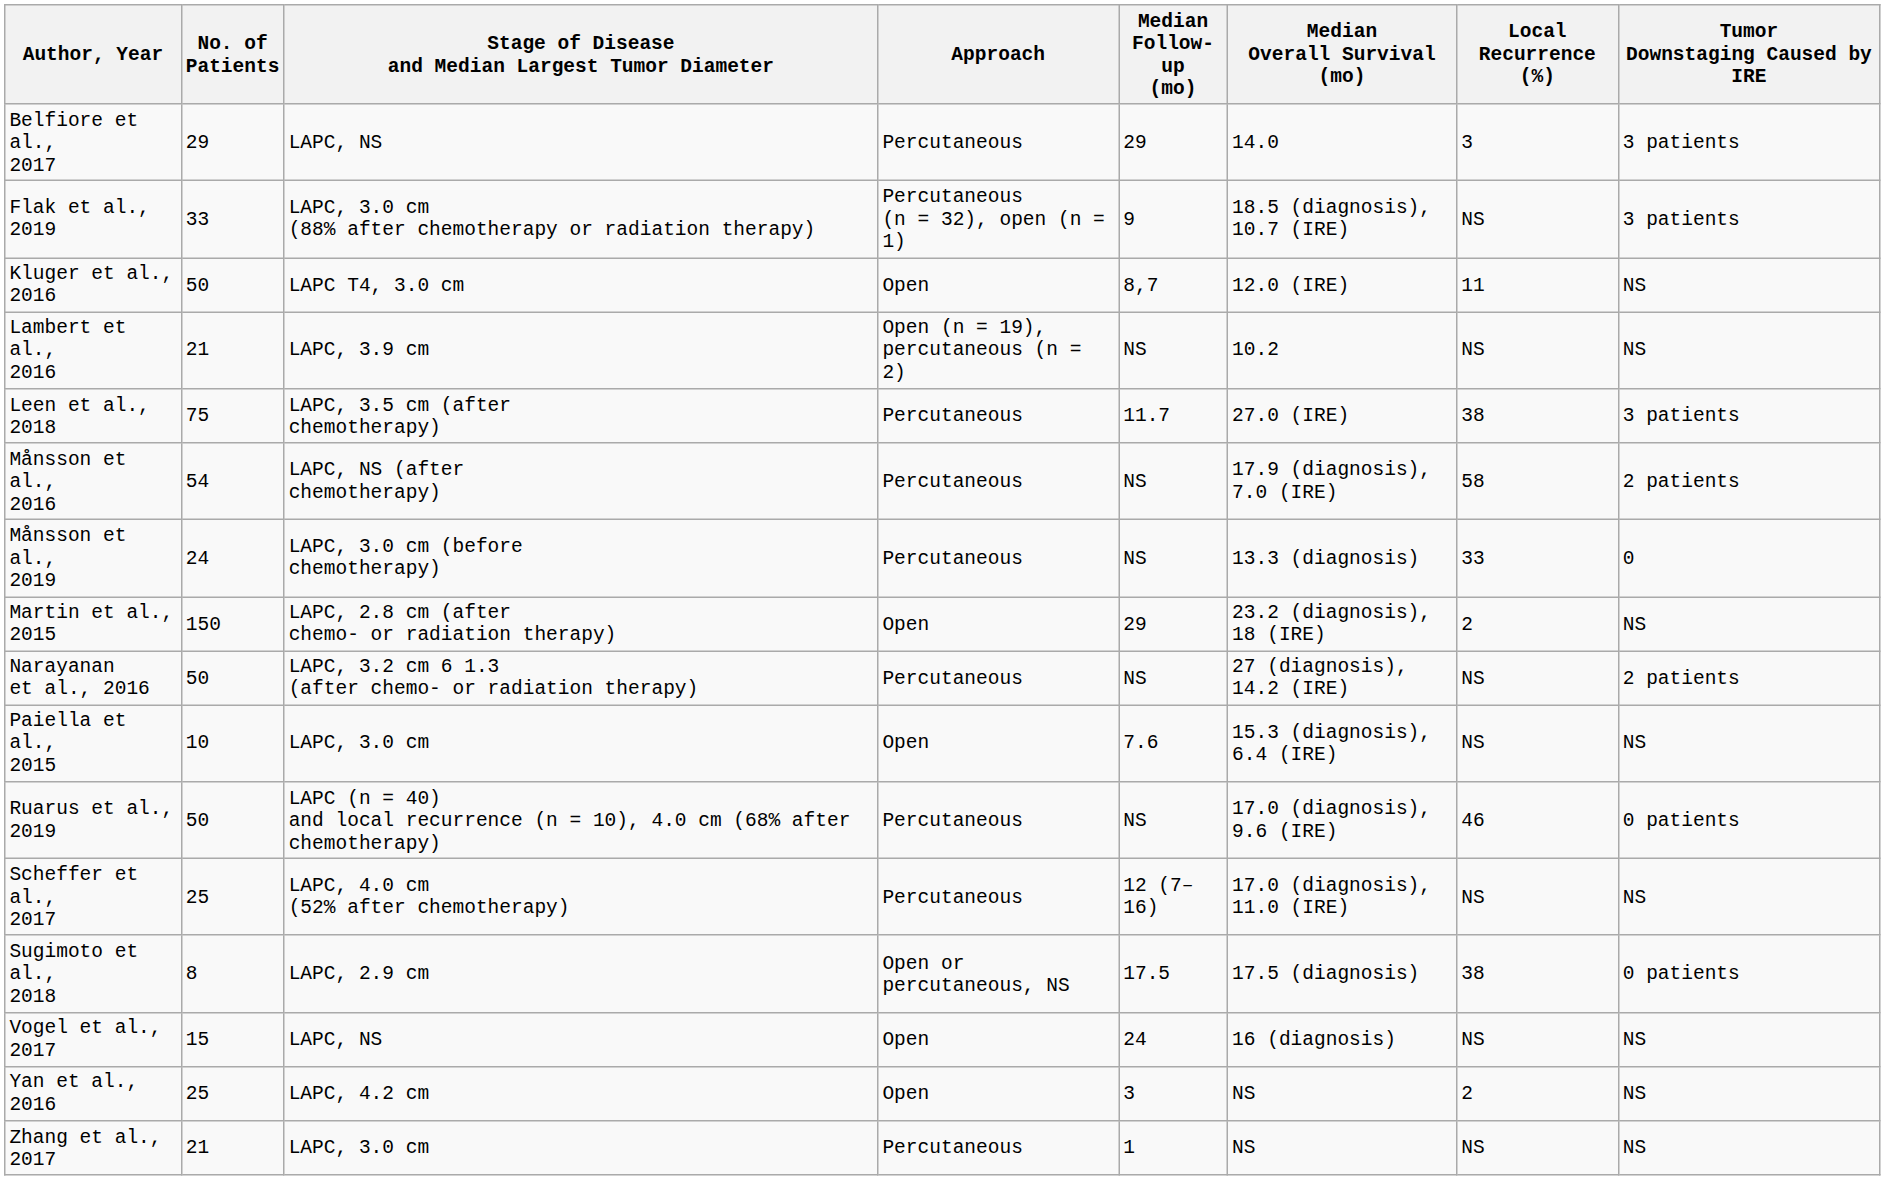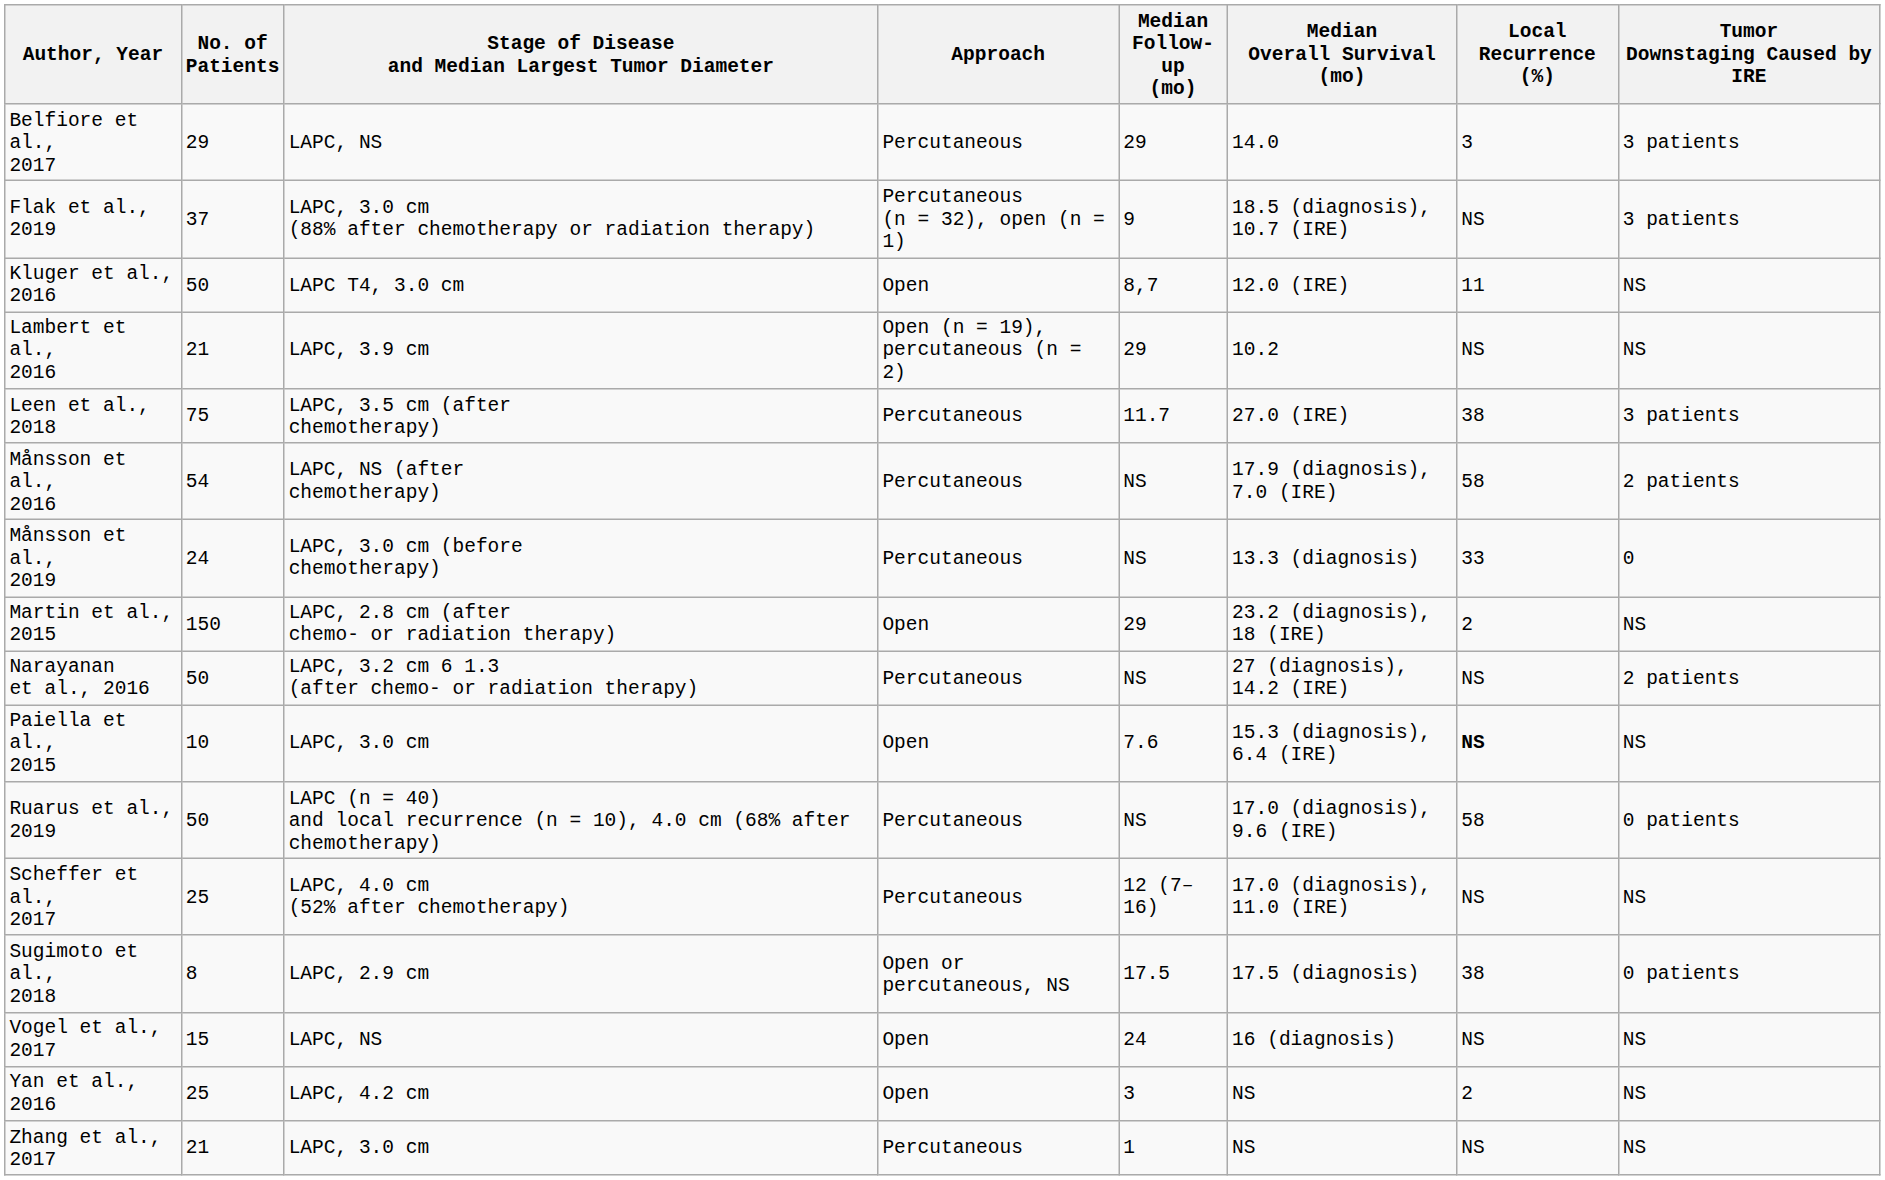(197, 219) 33 -> (197, 219) 37
(1135, 350) NS -> (1135, 350) 29
(1473, 743) normal -> (1473, 743) bold
(1473, 820) 46 -> (1473, 820) 58
